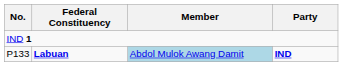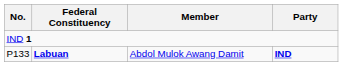(187, 54) lightblue background -> (187, 54) no background
